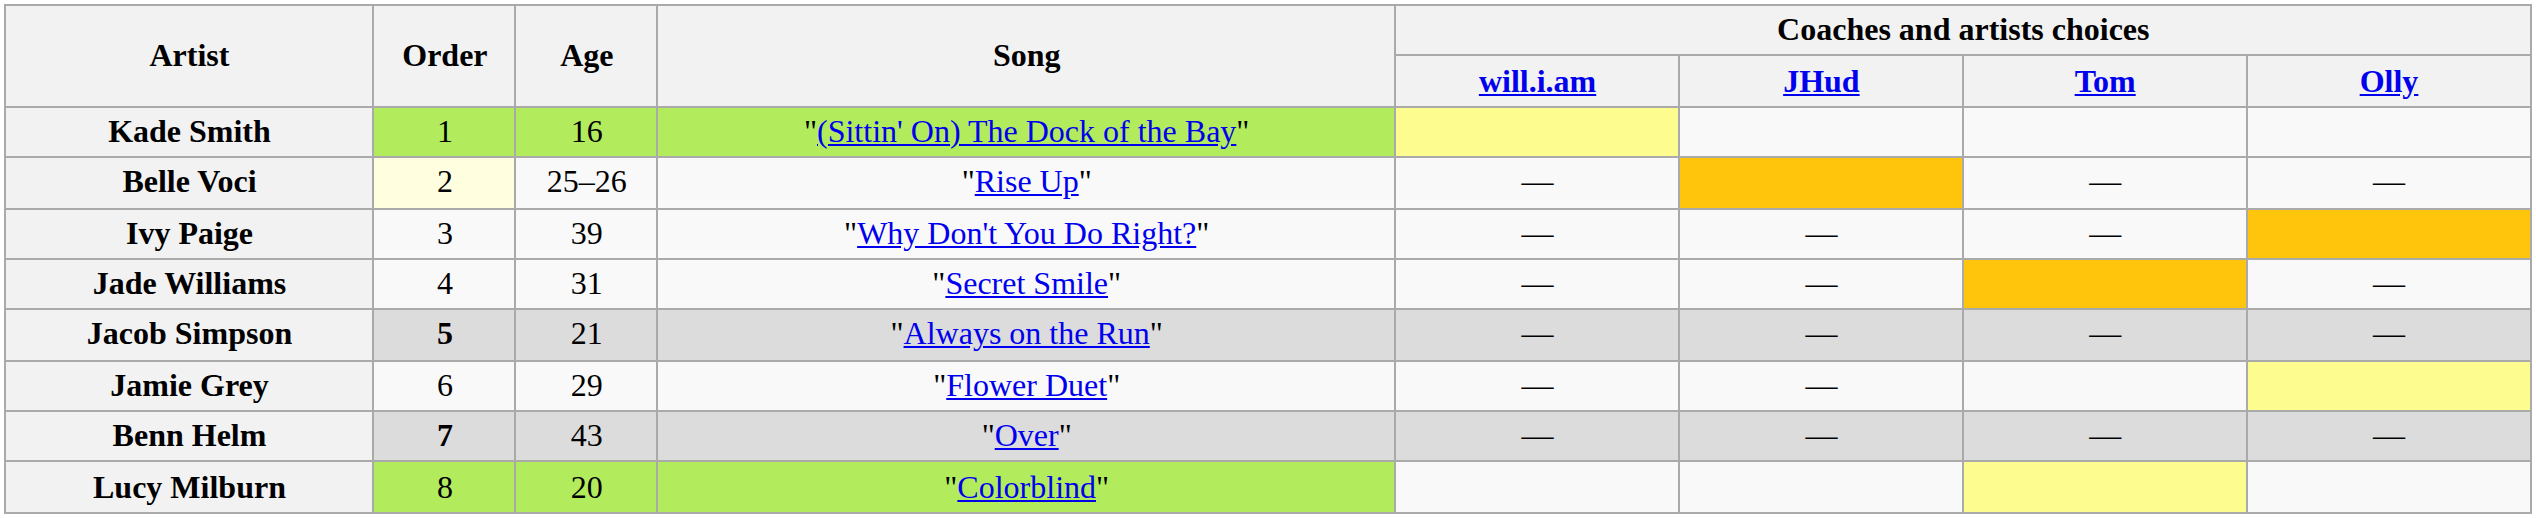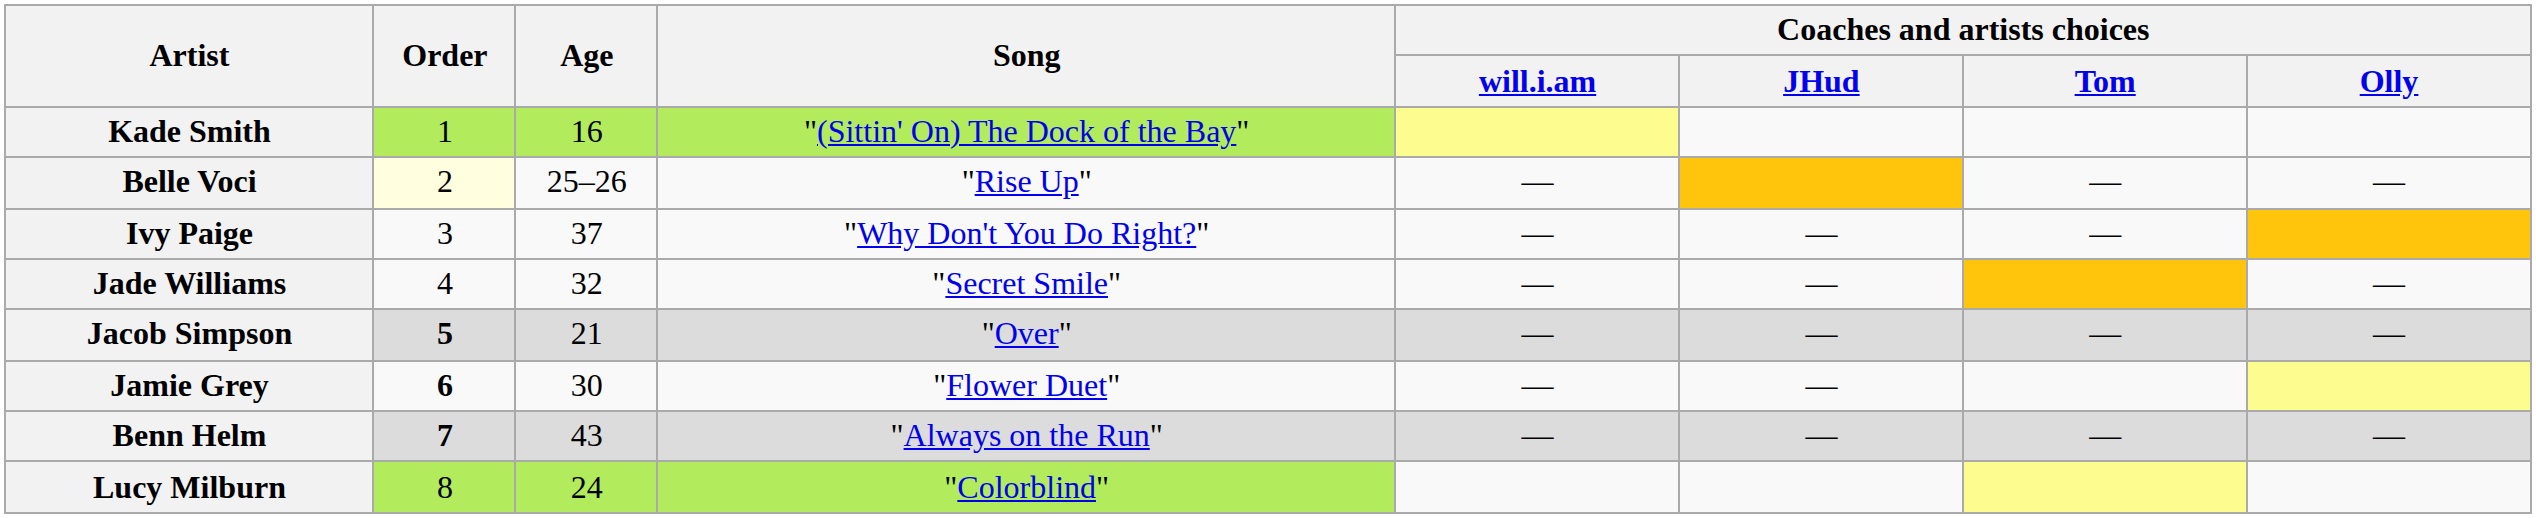(587, 232) 39 -> (587, 232) 37
(587, 283) 31 -> (587, 283) 32
(1027, 334) "Always on the Run" -> (1027, 334) "Over"
(445, 385) normal -> (445, 385) bold
(587, 385) 29 -> (587, 385) 30
(1027, 435) "Over" -> (1027, 435) "Always on the Run"
(587, 486) 20 -> (587, 486) 24
